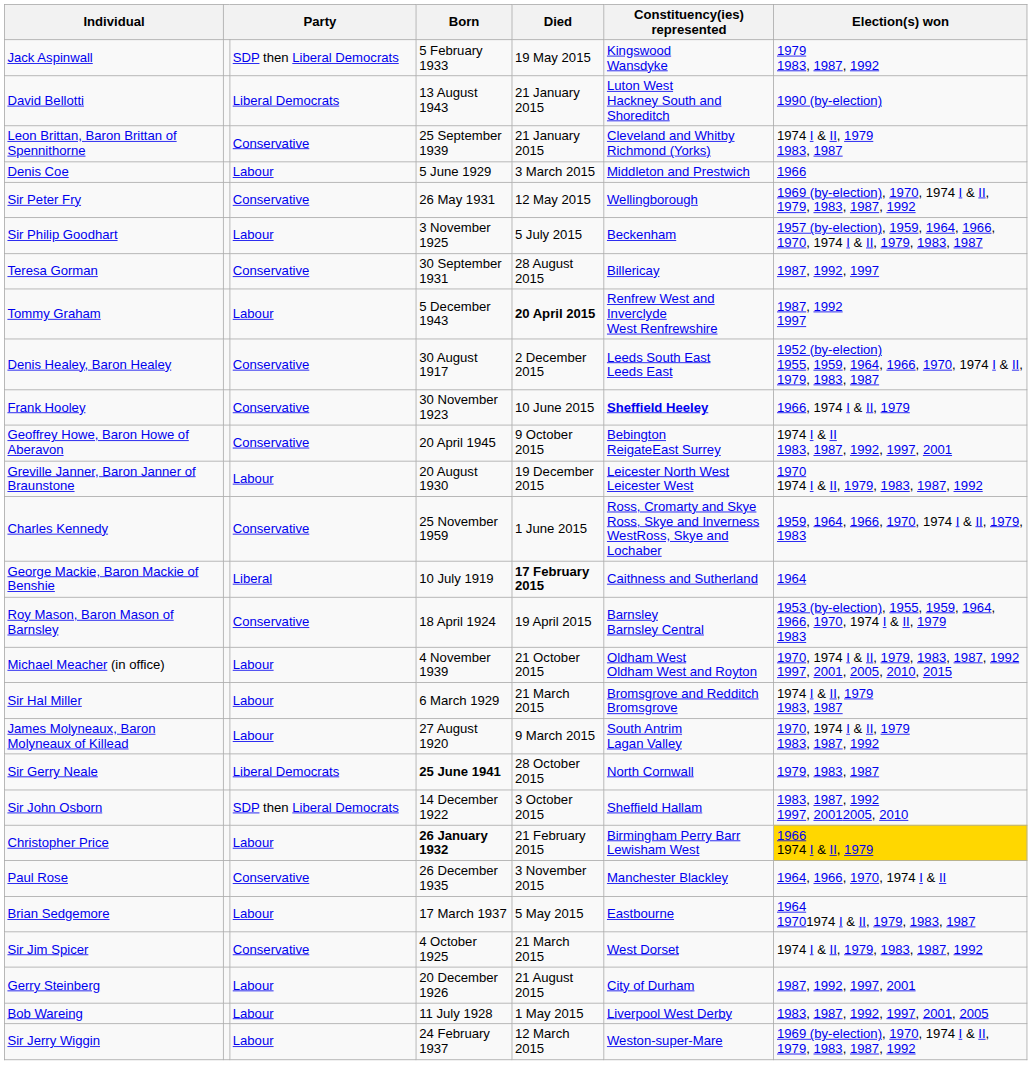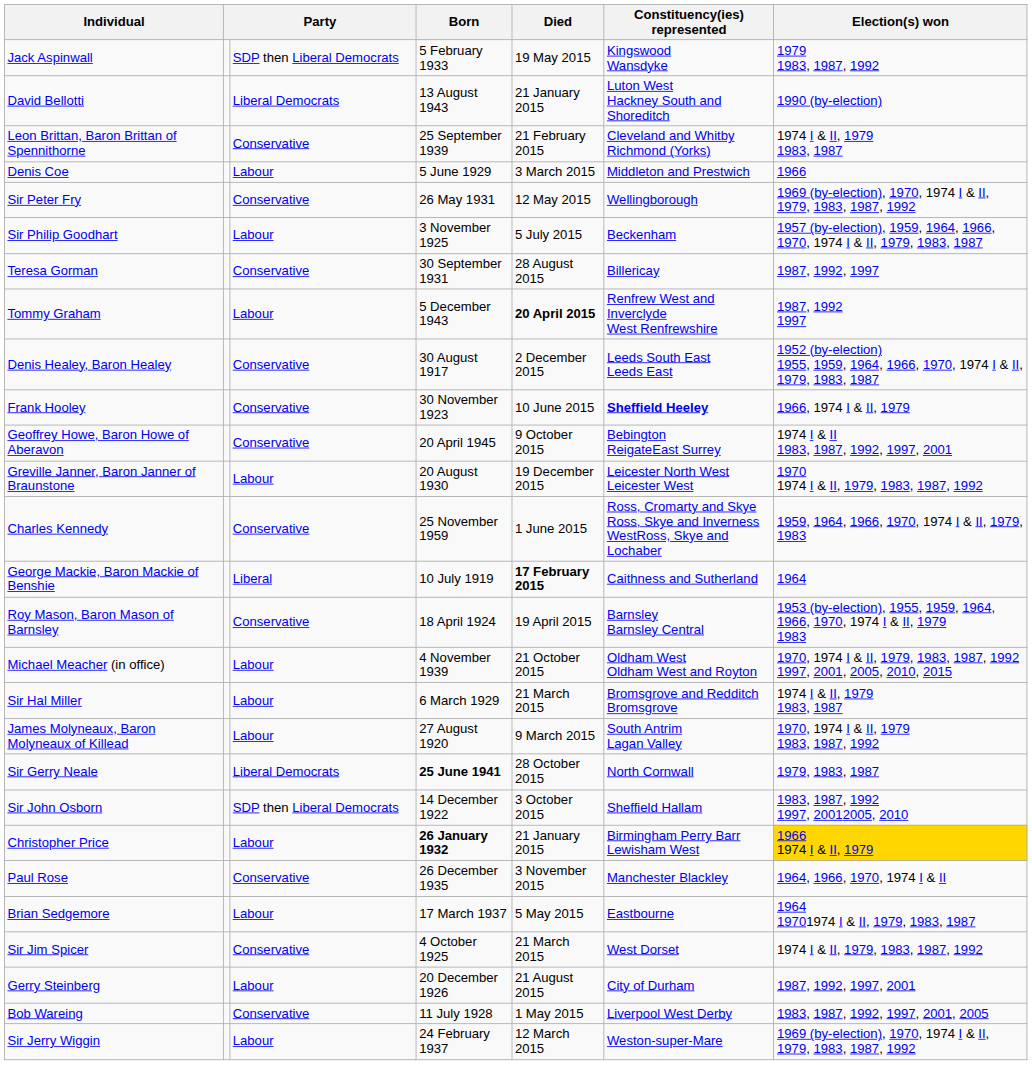(547, 143) 21 January 2015 -> (550, 143) 21 February 2015
(550, 843) 21 February 2015 -> (547, 843) 21 January 2015
(253, 1013) Labour -> (271, 1013) Conservative
